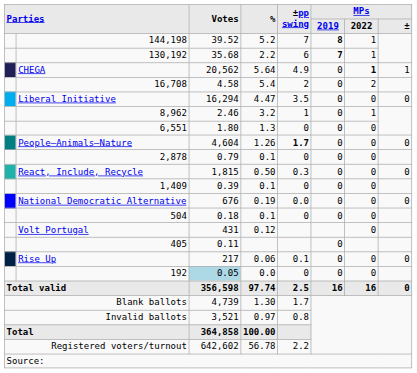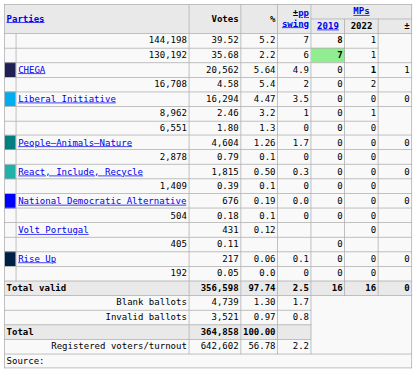(340, 56) no background -> (340, 56) lightgreen background
(301, 143) bold -> (301, 143) normal
(228, 274) lightblue background -> (228, 274) no background
